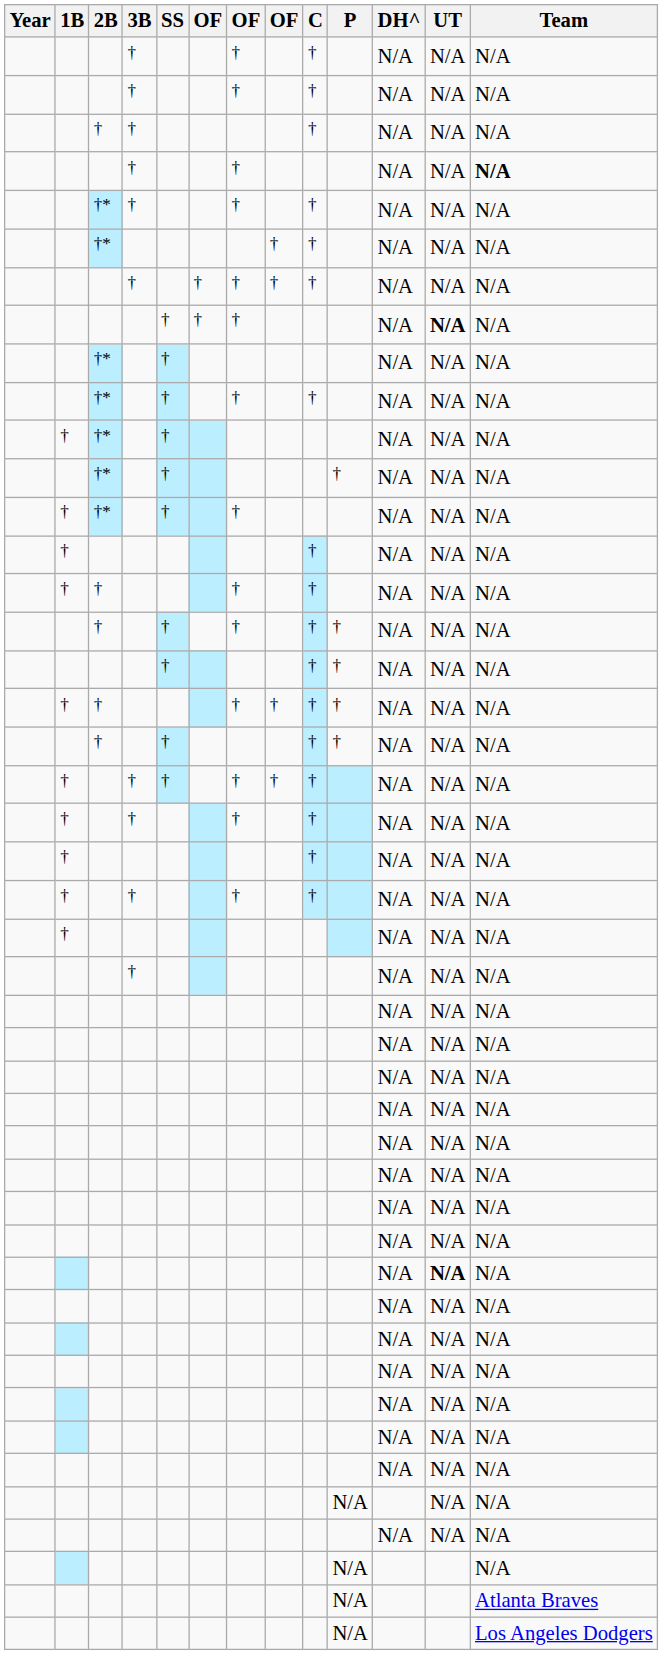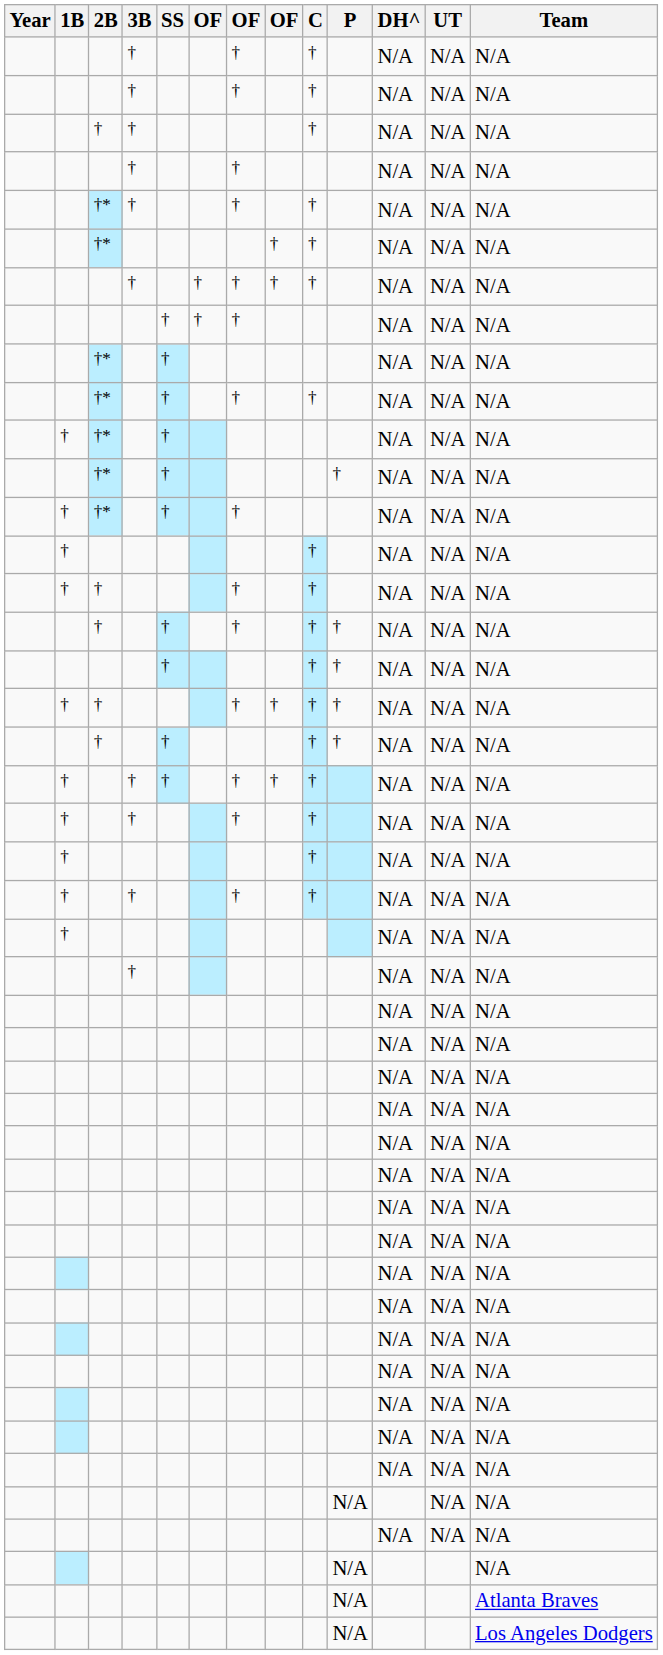(493, 171) bold -> (493, 171) normal
(448, 324) bold -> (448, 324) normal
(448, 1273) bold -> (448, 1273) normal
